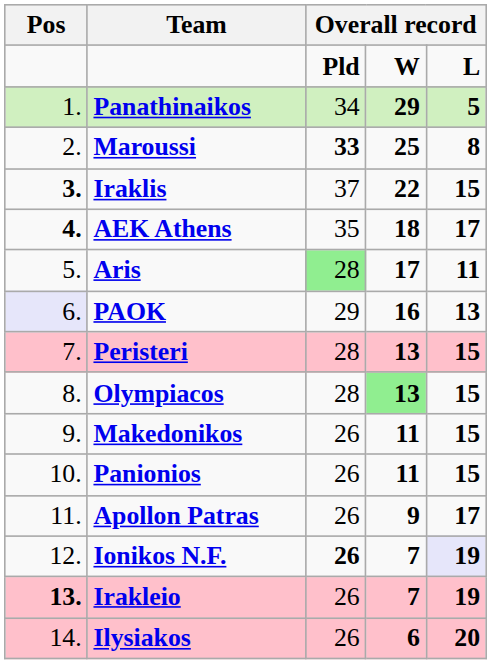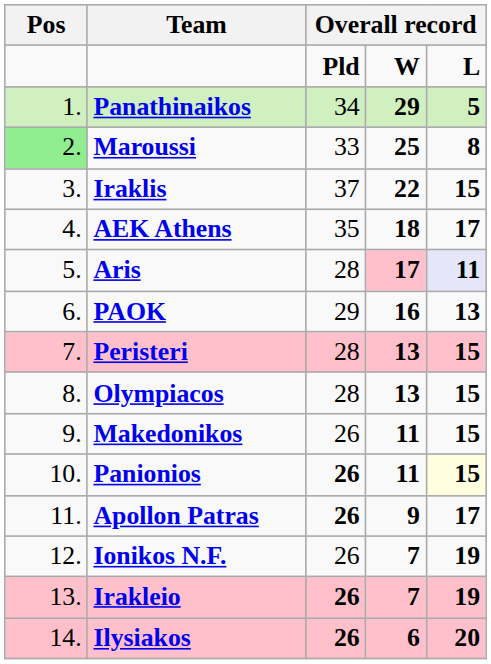(72, 147) no background -> (72, 147) lightgreen background
(347, 147) bold -> (347, 147) normal
(72, 188) bold -> (72, 188) normal
(72, 229) bold -> (72, 229) normal
(347, 270) lightgreen background -> (347, 270) no background
(407, 270) no background -> (407, 270) pink background
(468, 270) no background -> (468, 270) lavender background
(72, 310) lavender background -> (72, 310) no background
(407, 392) lightgreen background -> (407, 392) no background
(347, 474) normal -> (347, 474) bold
(467, 474) no background -> (467, 474) lightyellow background
(347, 515) normal -> (347, 515) bold
(347, 556) bold -> (347, 556) normal
(467, 556) lavender background -> (467, 556) no background
(65, 596) bold -> (65, 596) normal
(347, 596) normal -> (347, 596) bold
(347, 637) normal -> (347, 637) bold
